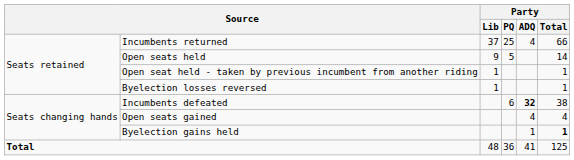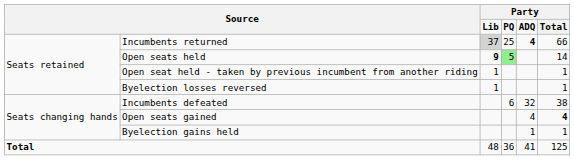(493, 42) no background -> (493, 42) lightgrey background
(533, 42) normal -> (533, 42) bold
(496, 57) normal -> (496, 57) bold
(512, 57) no background -> (512, 57) lightgreen background
(530, 102) bold -> (530, 102) normal
(565, 117) normal -> (565, 117) bold
(565, 132) bold -> (565, 132) normal
